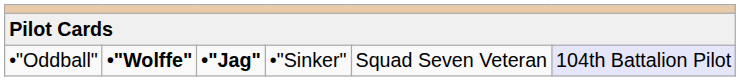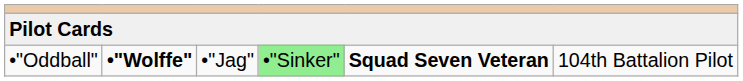(231, 60) bold -> (228, 60) normal
(308, 60) no background -> (301, 60) lightgreen background
(451, 60) normal -> (449, 60) bold
(644, 60) lavender background -> (645, 60) no background
